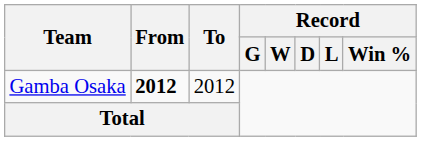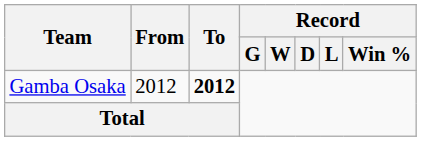(156, 86) bold -> (156, 86) normal
(214, 86) normal -> (214, 86) bold
